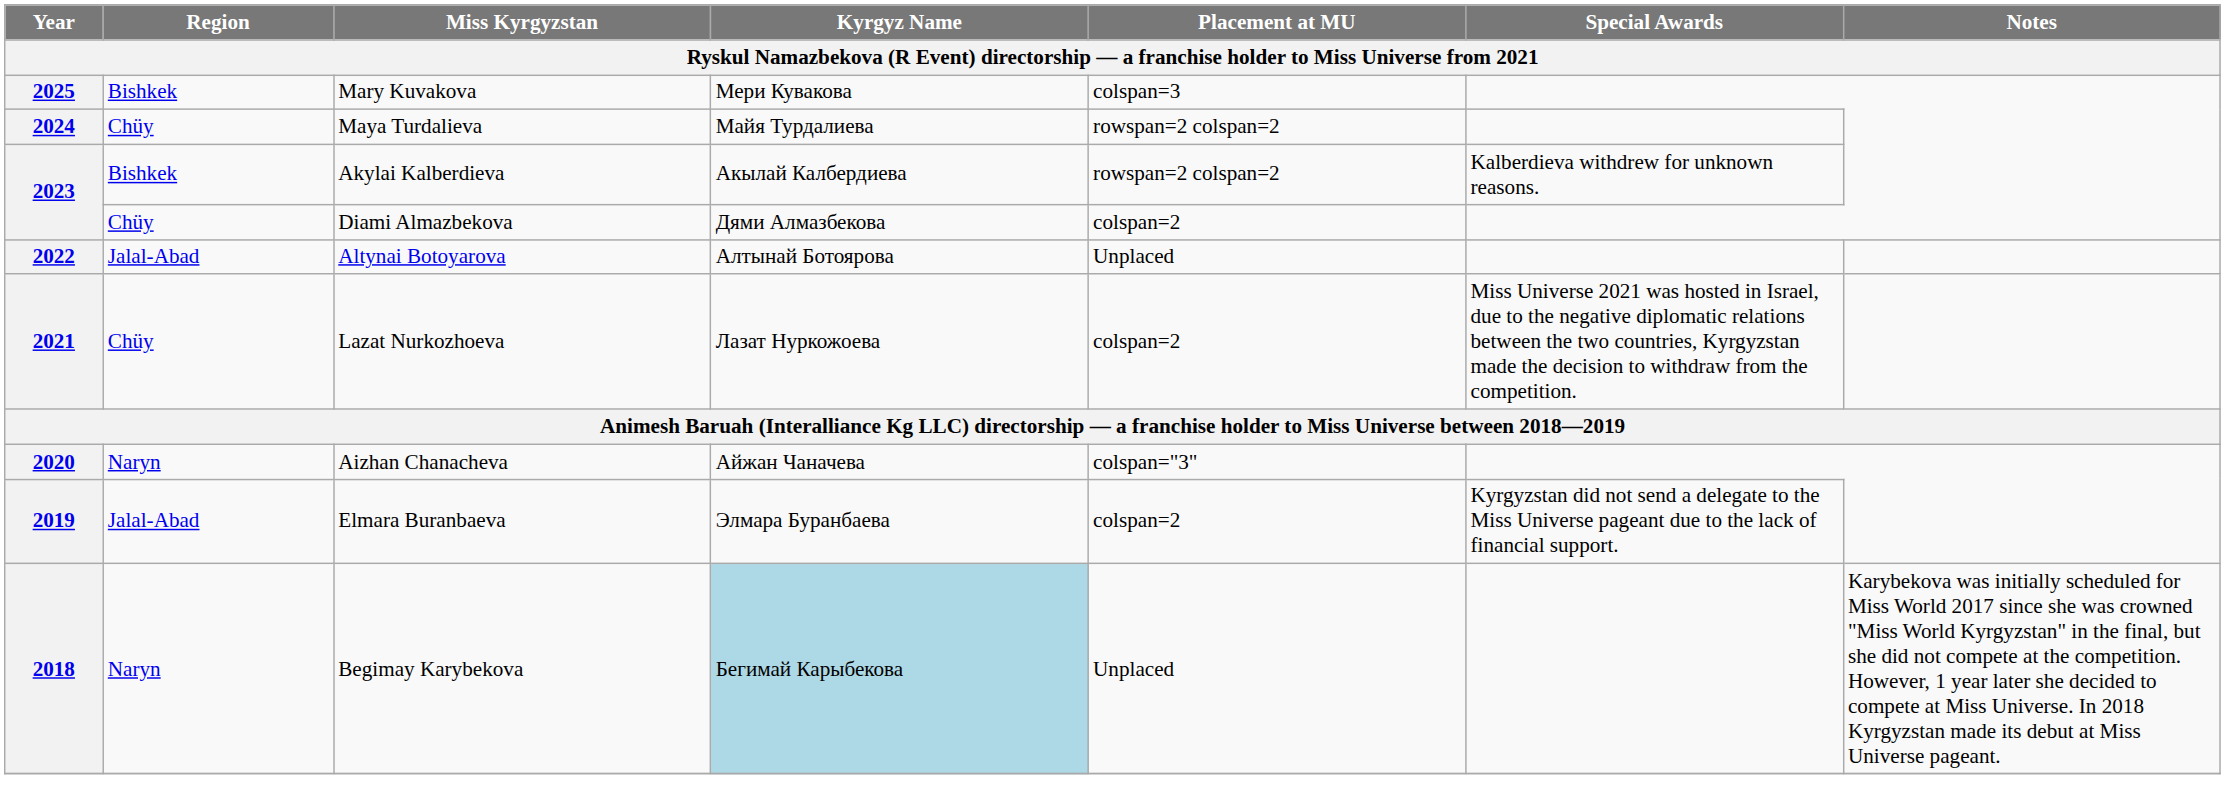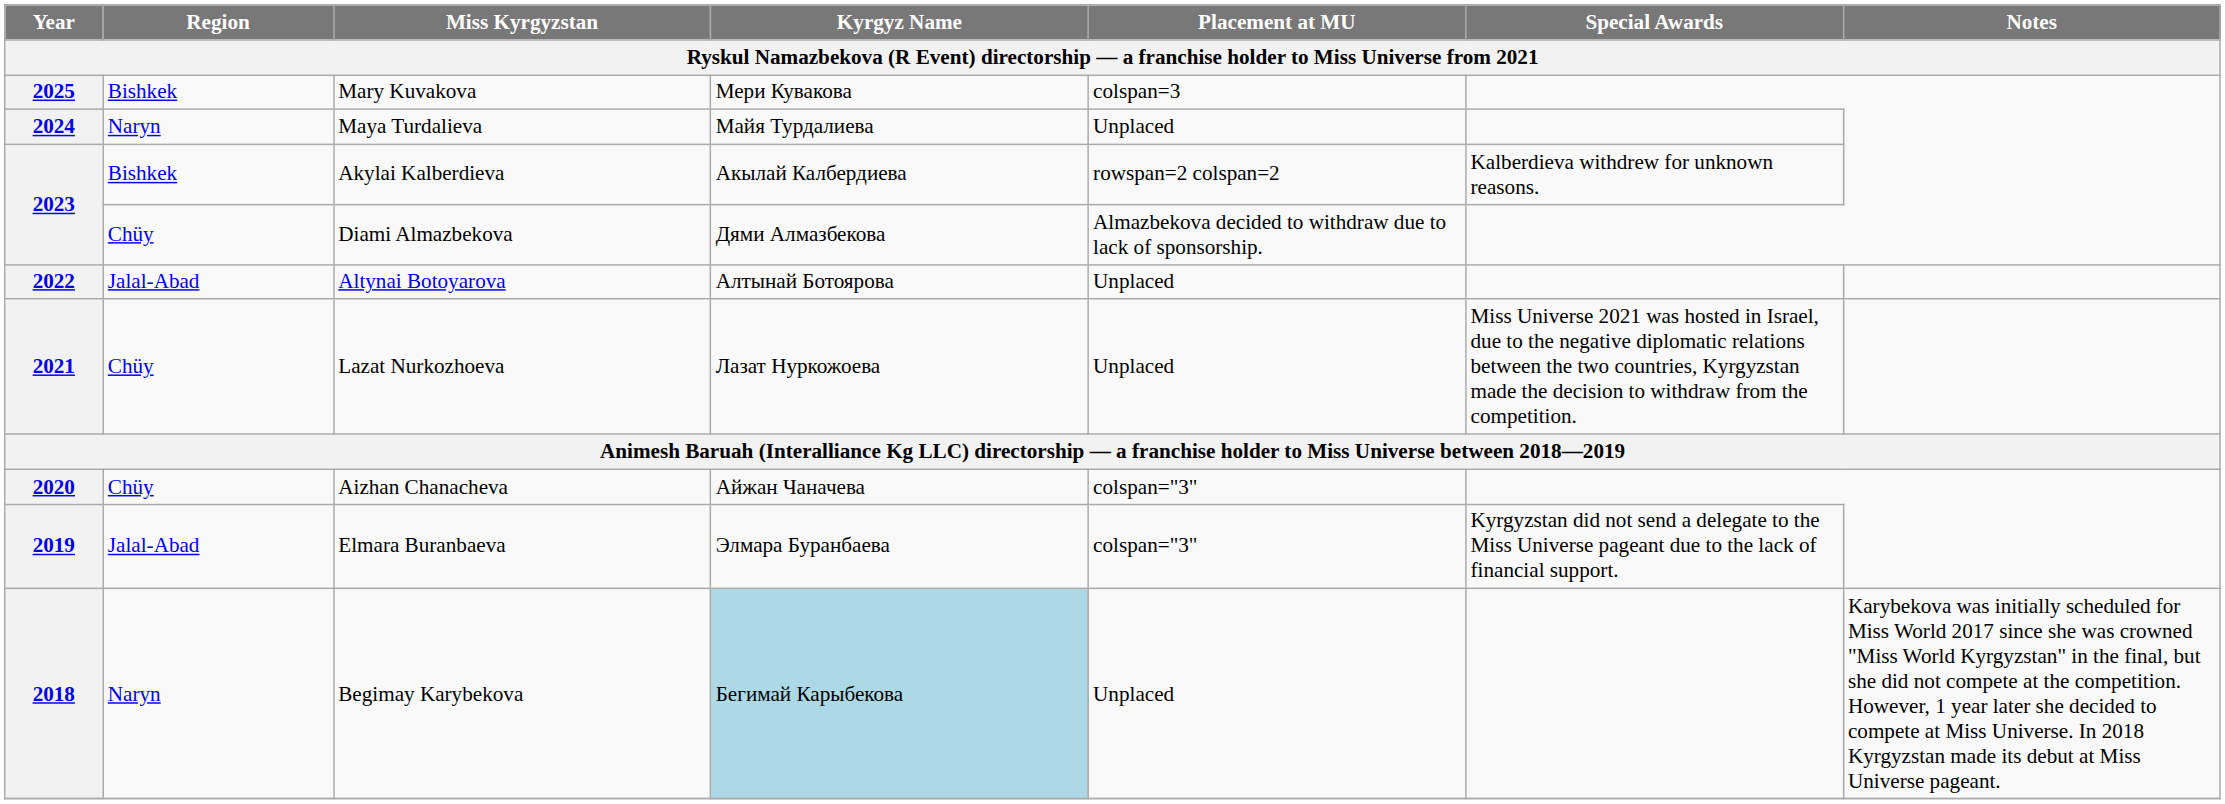(131, 127) Chüy -> (134, 127) Naryn
(1186, 127) rowspan=2 colspan=2 -> (1134, 127) Unplaced
(1137, 221) colspan=2 -> (1270, 234) Almazbekova decided to withdraw due to lack of sponsorship.
(1137, 341) colspan=2 -> (1134, 366) Unplaced
(134, 461) Naryn -> (131, 486) Chüy
(1137, 521) colspan=2 -> (1145, 546) colspan="3"
